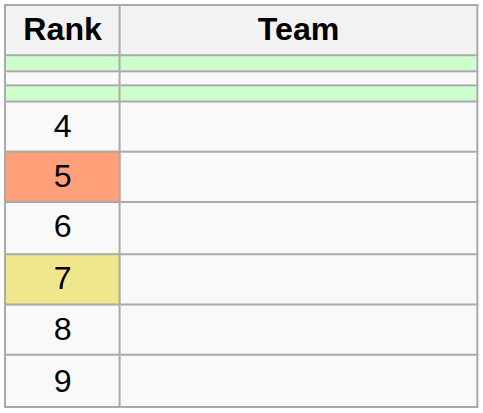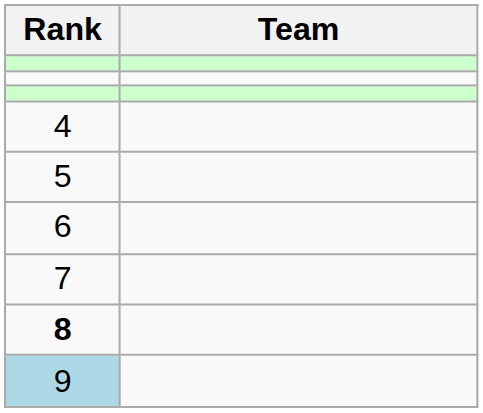(63, 176) lightsalmon background -> (63, 176) no background
(63, 278) khaki background -> (63, 278) no background
(63, 329) normal -> (63, 329) bold
(63, 380) no background -> (63, 380) lightblue background
